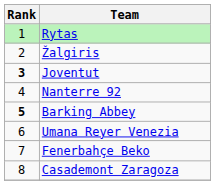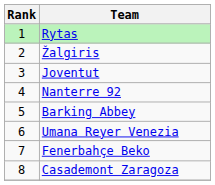(22, 73) bold -> (22, 73) normal
(22, 112) bold -> (22, 112) normal
